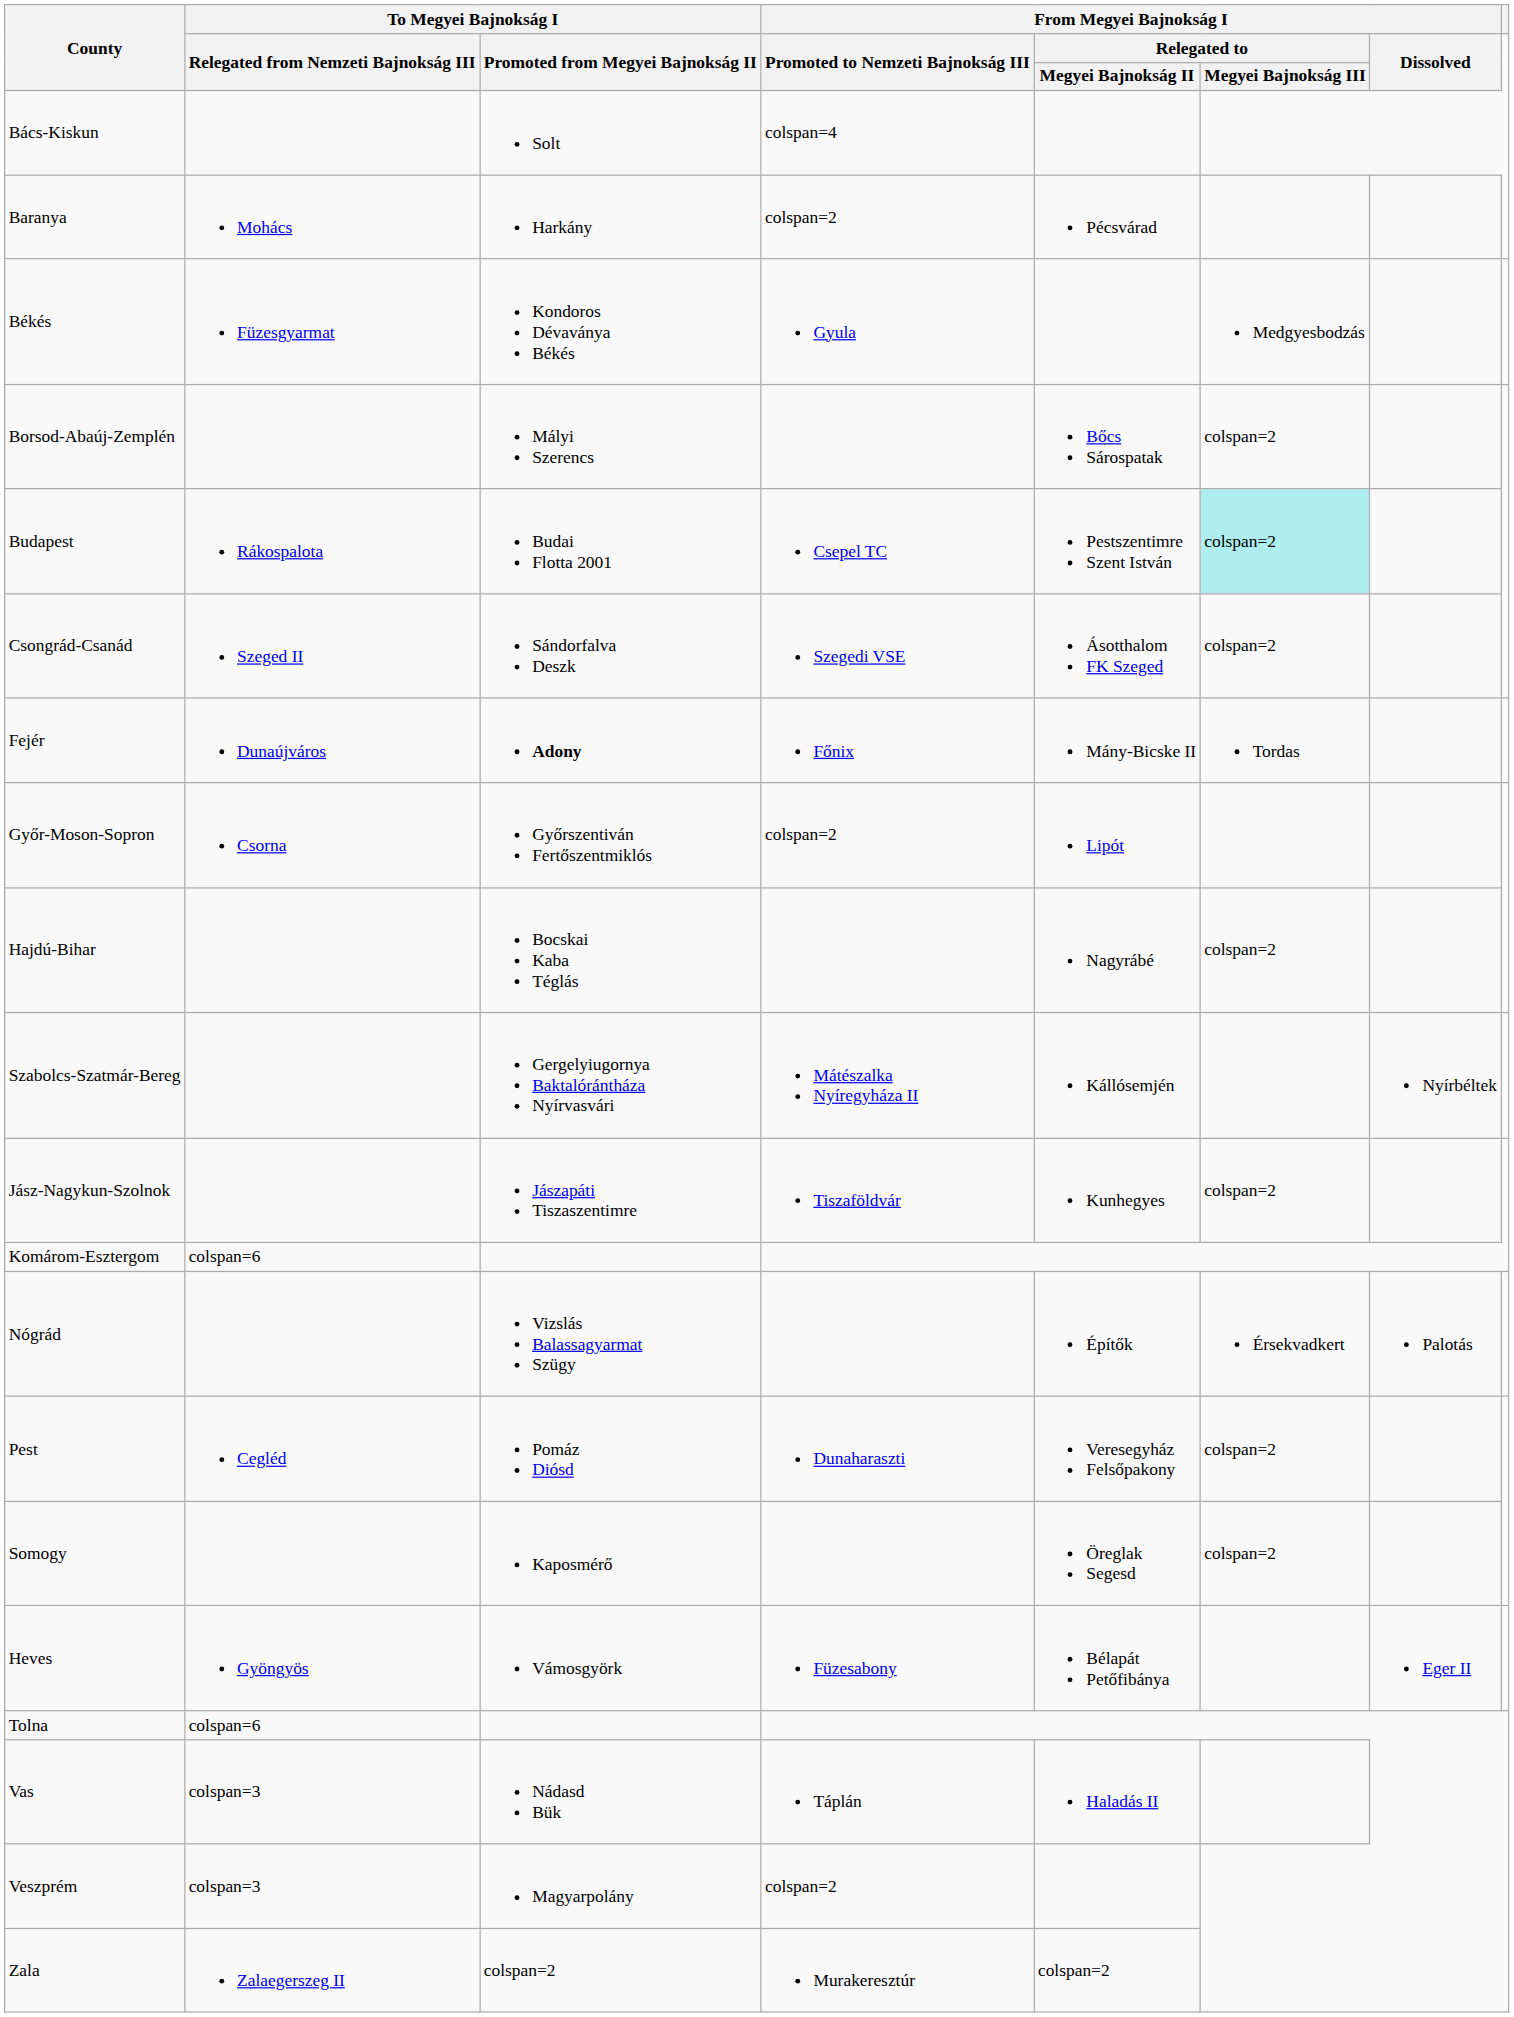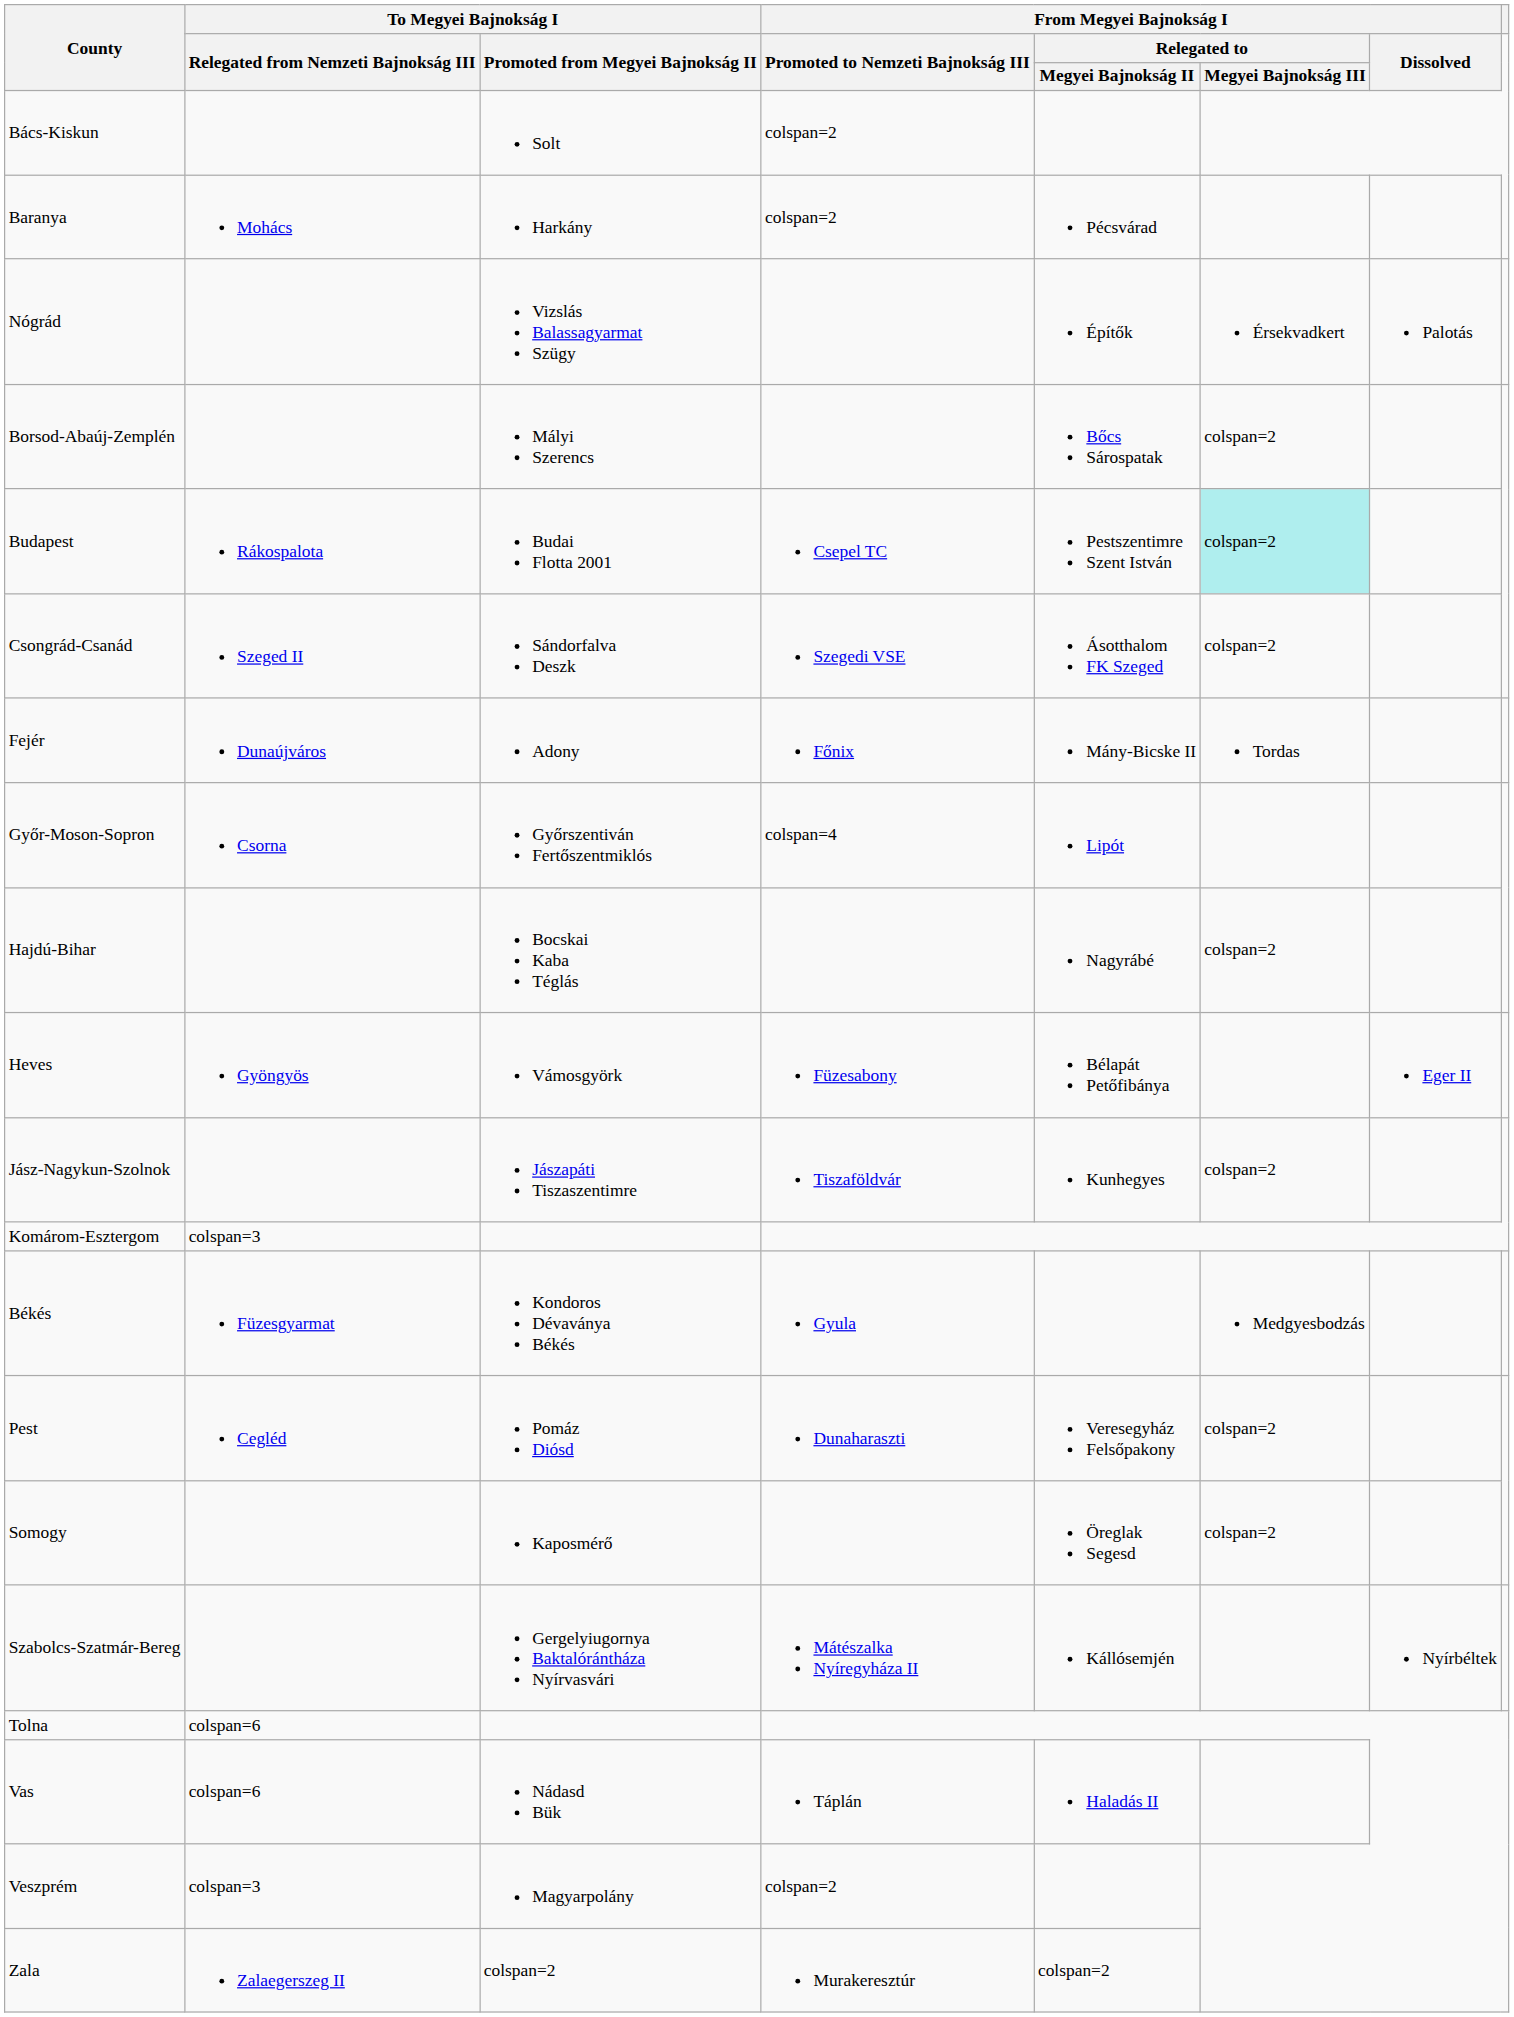(801, 133) colspan=4 -> (801, 133) colspan=2
rows swapped: (30, 322) <-> (35, 1334)
(620, 751) bold -> (620, 751) normal
(801, 835) colspan=2 -> (801, 835) colspan=4
rows swapped: (30, 1658) <-> (95, 1075)
(225, 1257) colspan=6 -> (225, 1236) colspan=3
(225, 1792) colspan=3 -> (225, 1792) colspan=6
